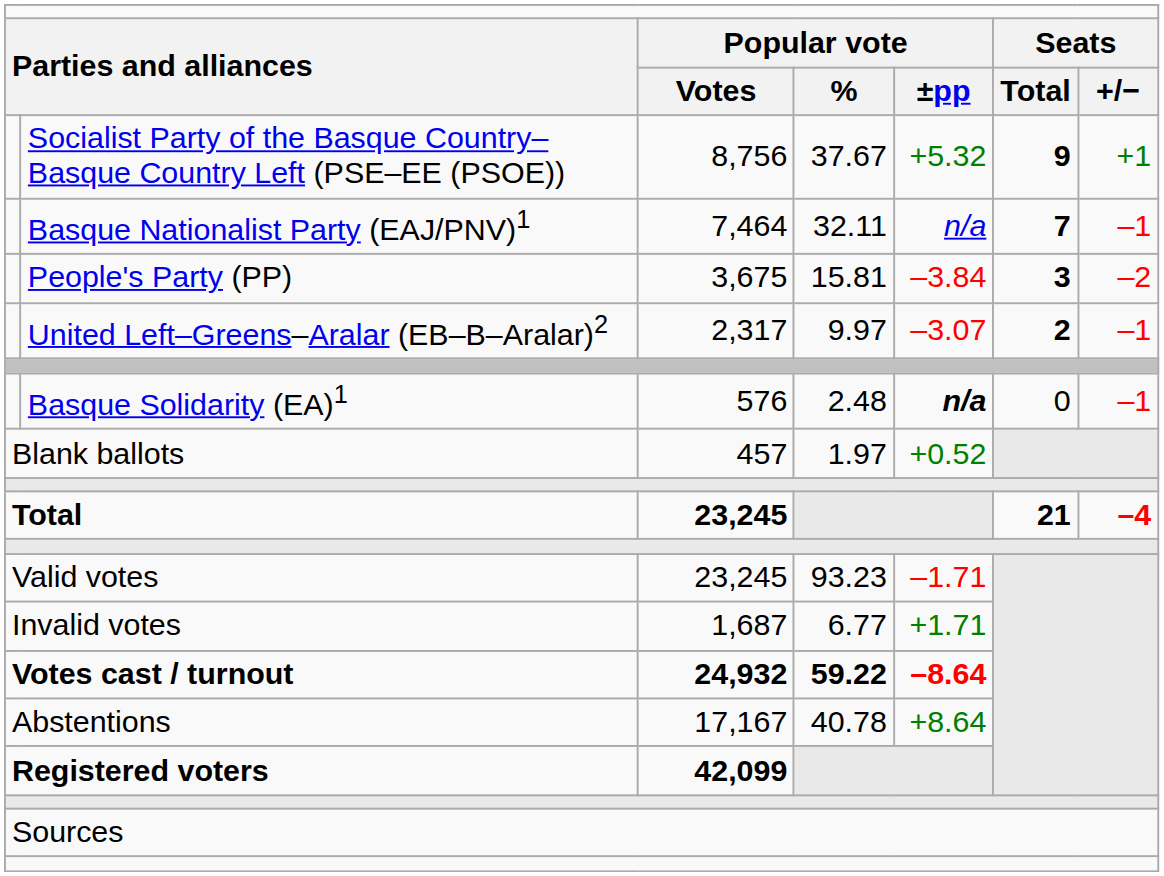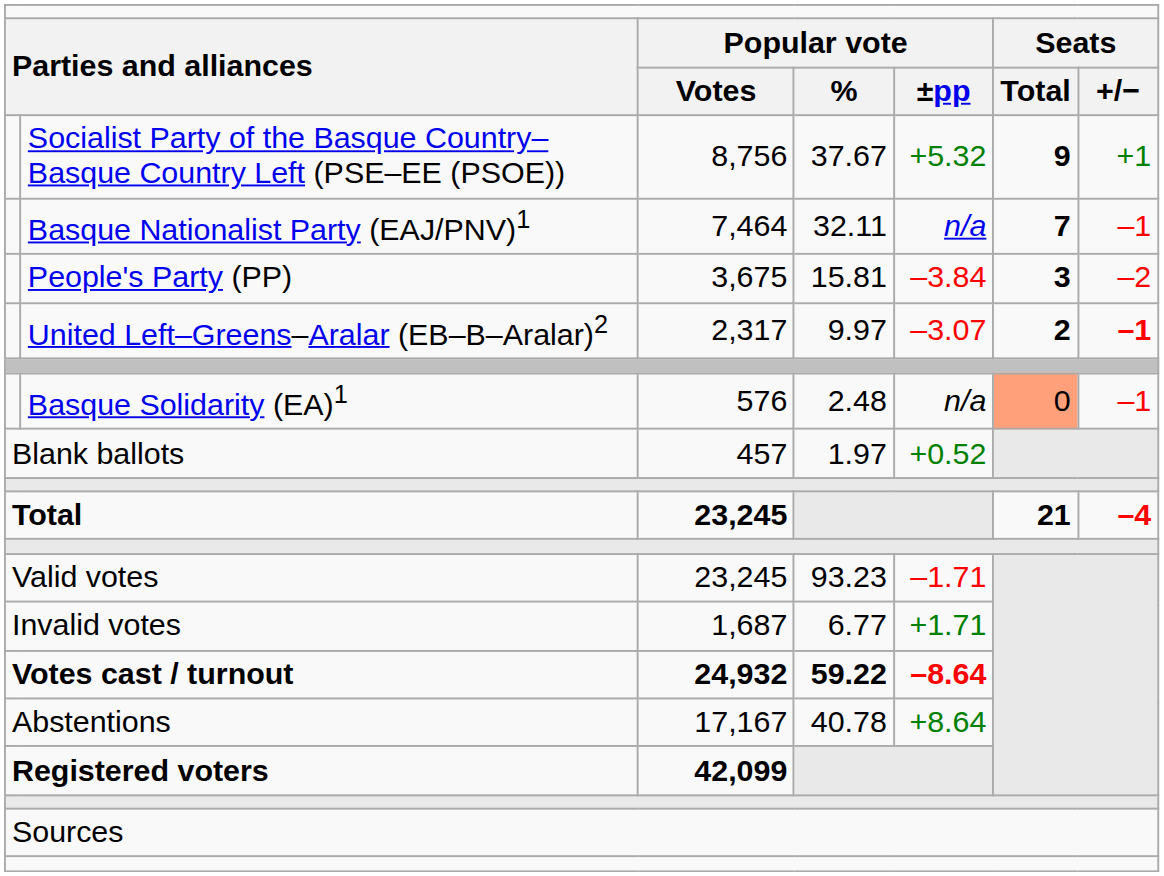(1134, 330) normal -> (1134, 330) bold
(964, 400) bold -> (965, 400) normal
(1062, 400) no background -> (1062, 400) lightsalmon background
